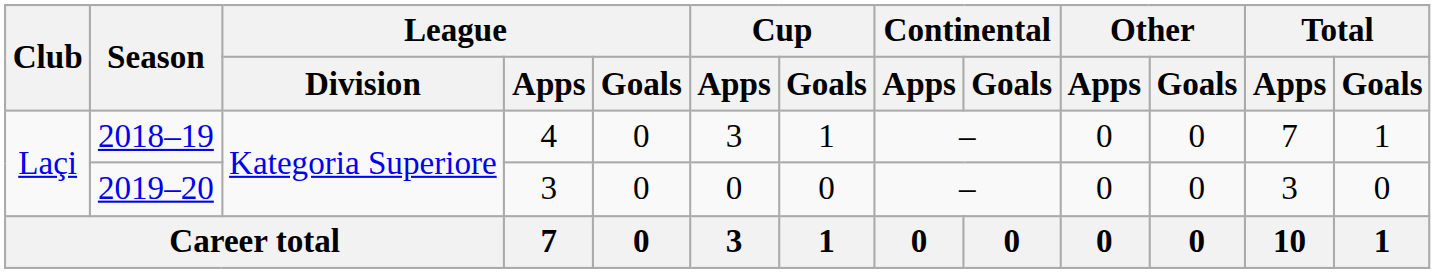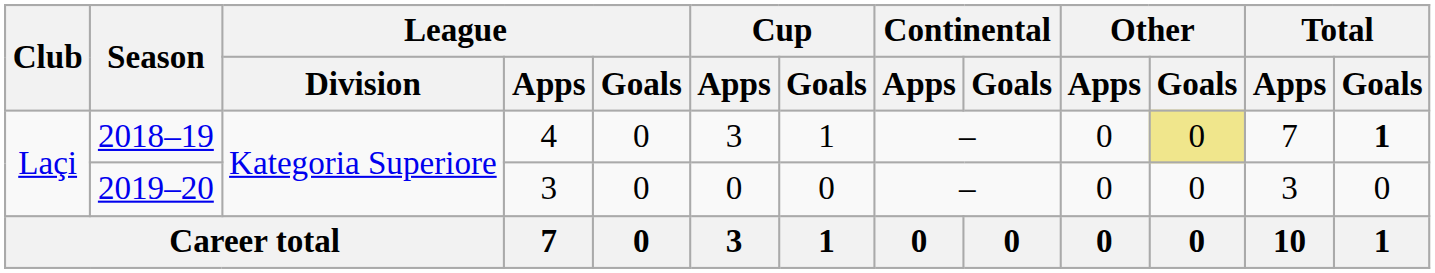(1197, 135) no background -> (1197, 135) khaki background
(1382, 135) normal -> (1382, 135) bold
